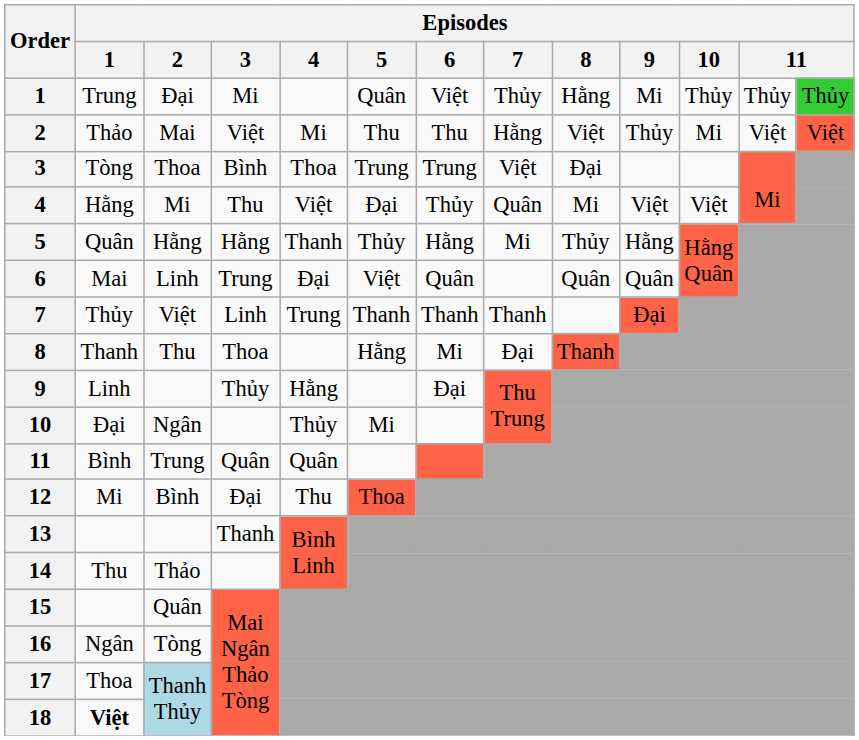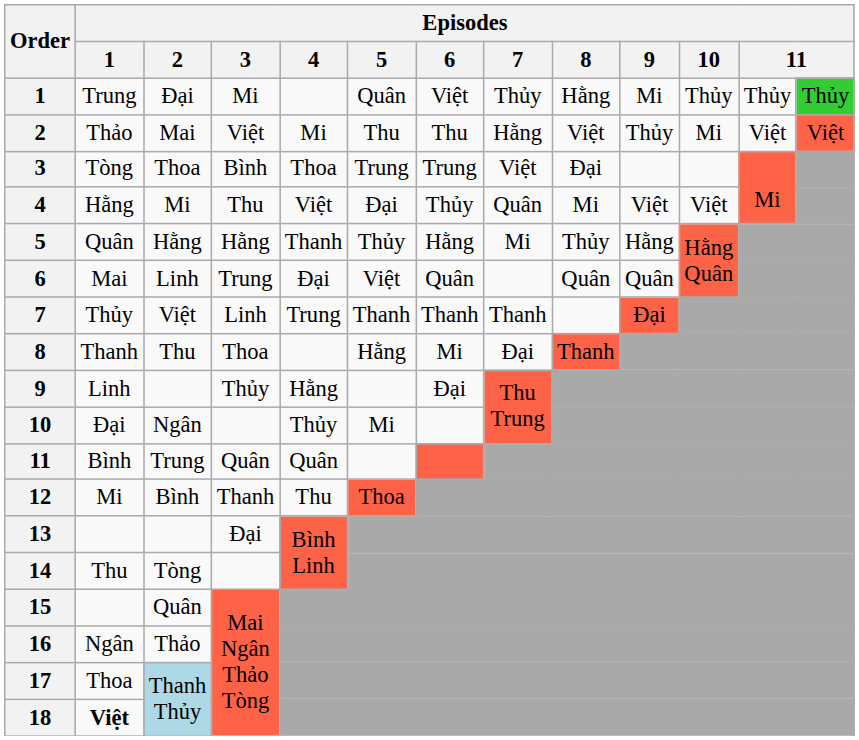(245, 497) Đại -> (245, 497) Thanh
(245, 533) Thanh -> (245, 533) Đại
(177, 570) Thảo -> (177, 570) Tòng
(177, 643) Tòng -> (177, 643) Thảo
